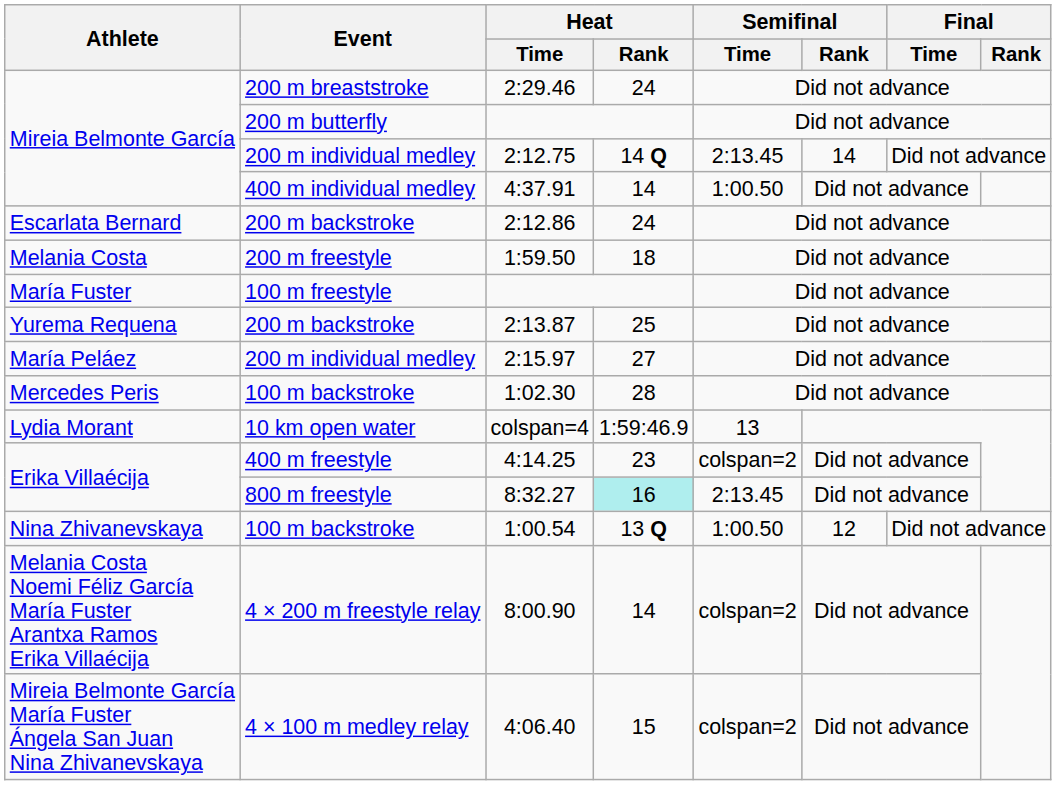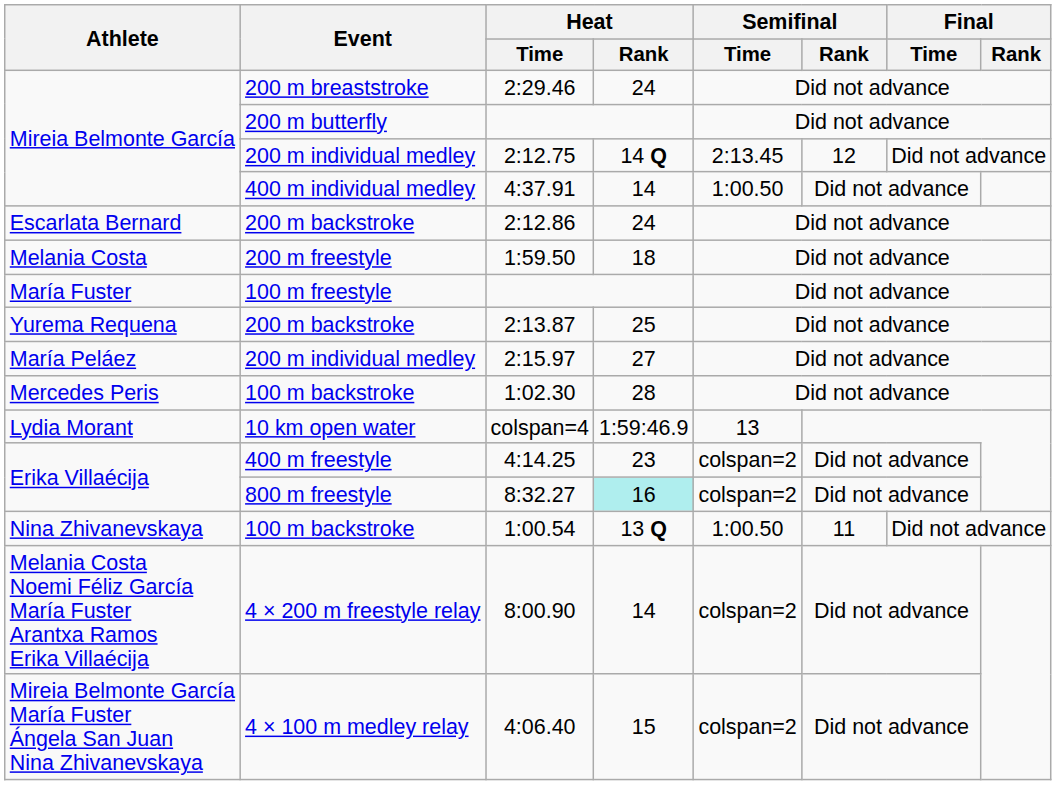(844, 156) 14 -> (844, 156) 12
(748, 495) 2:13.45 -> (748, 495) colspan=2
(844, 529) 12 -> (844, 529) 11
